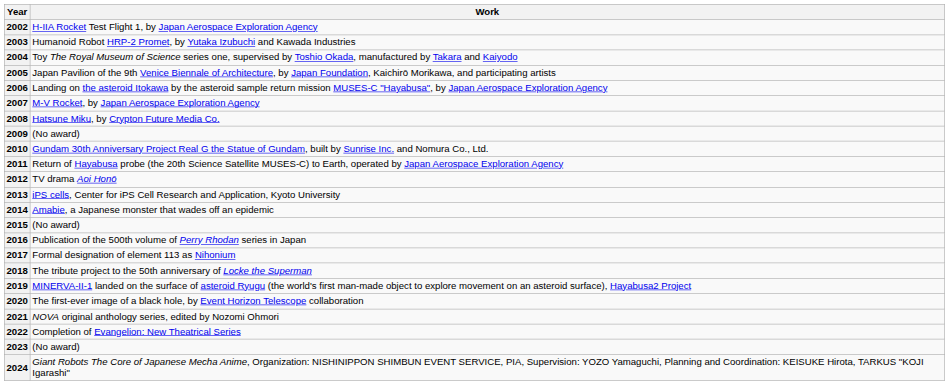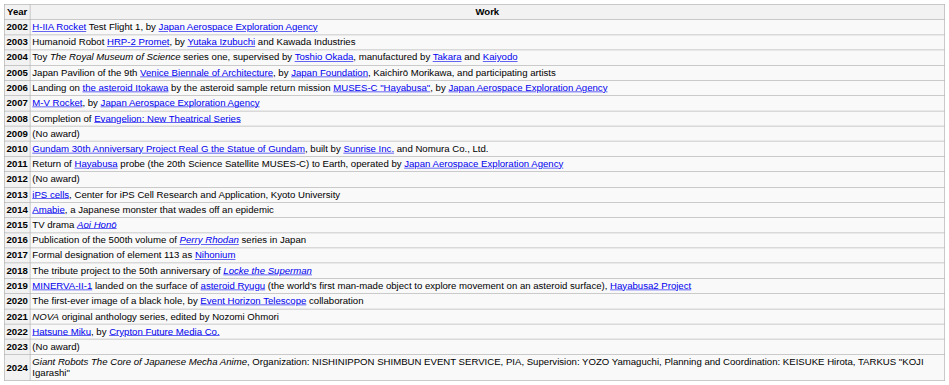(126, 118) Hatsune Miku, by Crypton Future Media Co. -> (137, 118) Completion of Evangelion: New Theatrical Series
(74, 179) TV drama Aoi Honō -> (56, 179) (No award)
(56, 225) (No award) -> (74, 225) TV drama Aoi Honō
(137, 331) Completion of Evangelion: New Theatrical Series -> (126, 331) Hatsune Miku, by Crypton Future Media Co.
